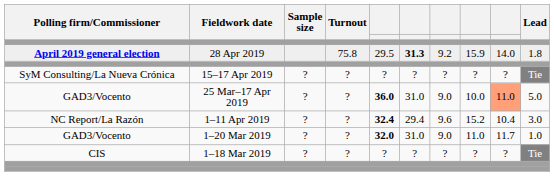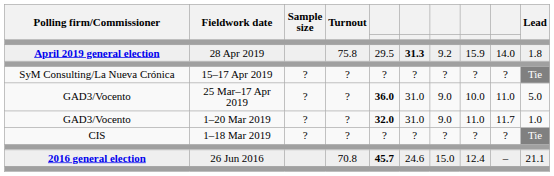(505, 97) lightsalmon background -> (505, 97) no background
- row: (97, 119)
+ row: (97, 158)
